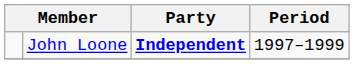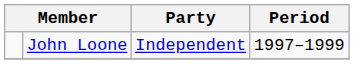(191, 46) bold -> (191, 46) normal
